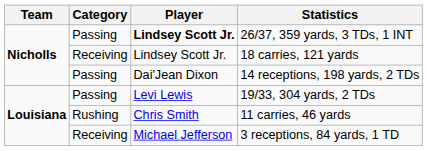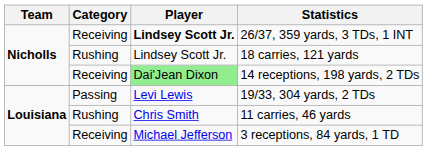(95, 35) Passing -> (100, 35) Receiving
(100, 55) Receiving -> (95, 55) Rushing
(95, 75) Passing -> (100, 75) Receiving
(176, 75) no background -> (176, 75) lightgreen background
